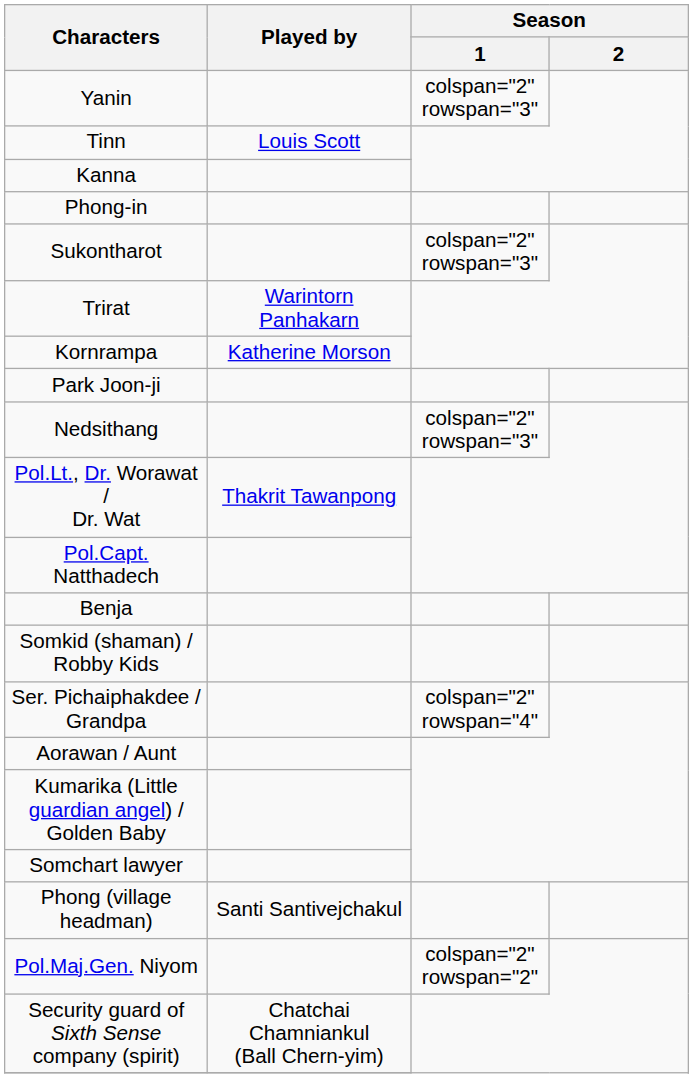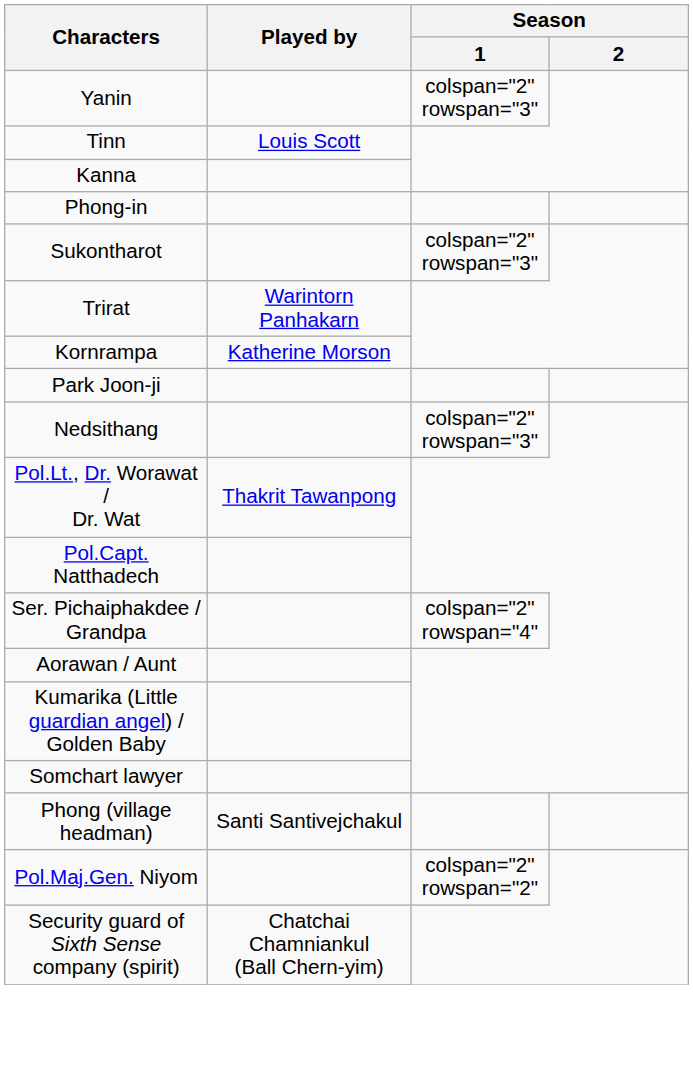- row: (106, 608)
- row: (106, 653)
